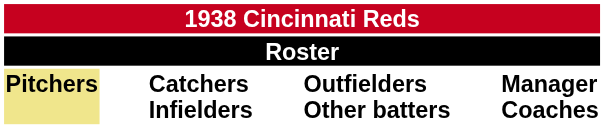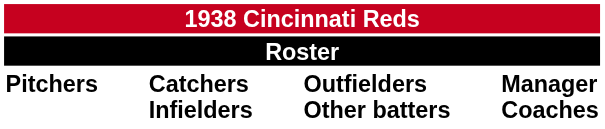(52, 83) khaki background -> (52, 83) no background
